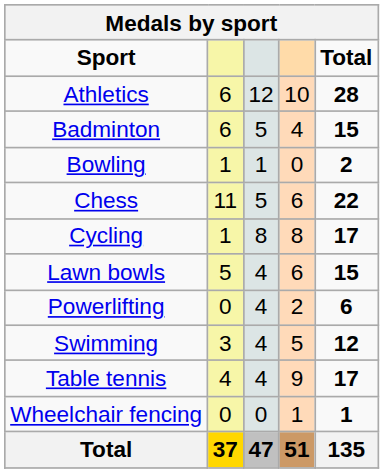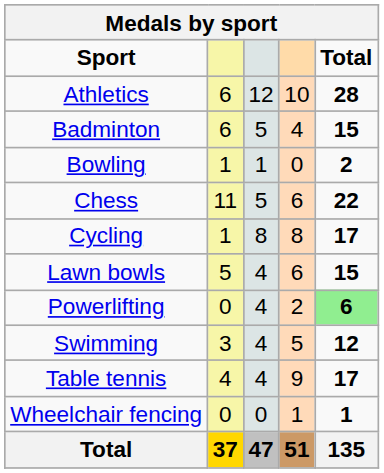(346, 307) no background -> (346, 307) lightgreen background
